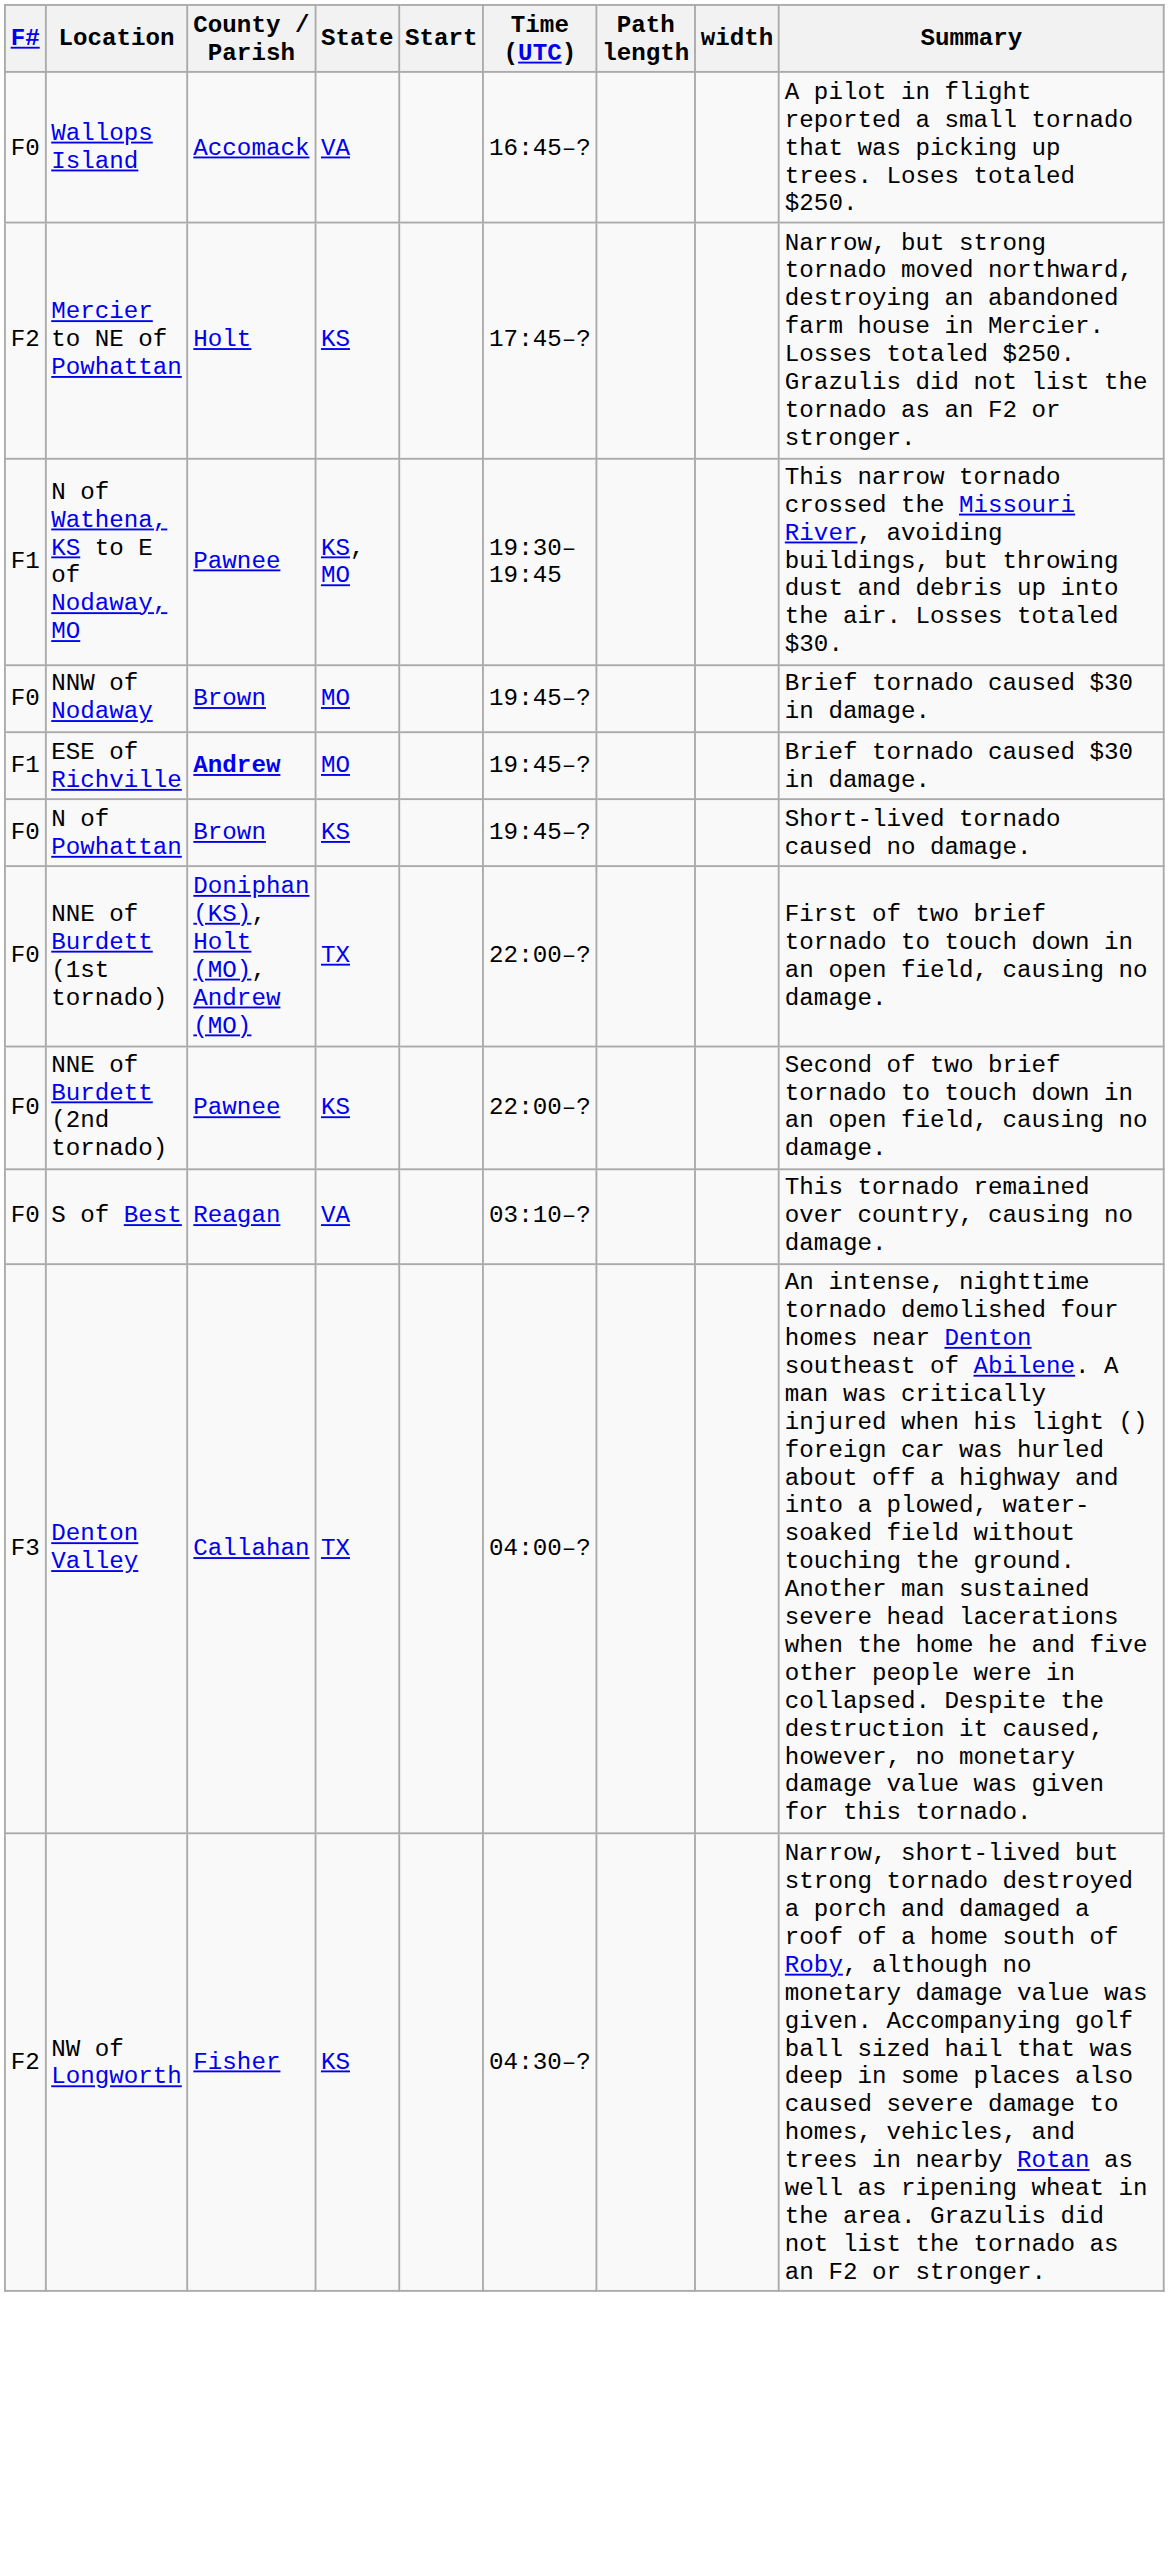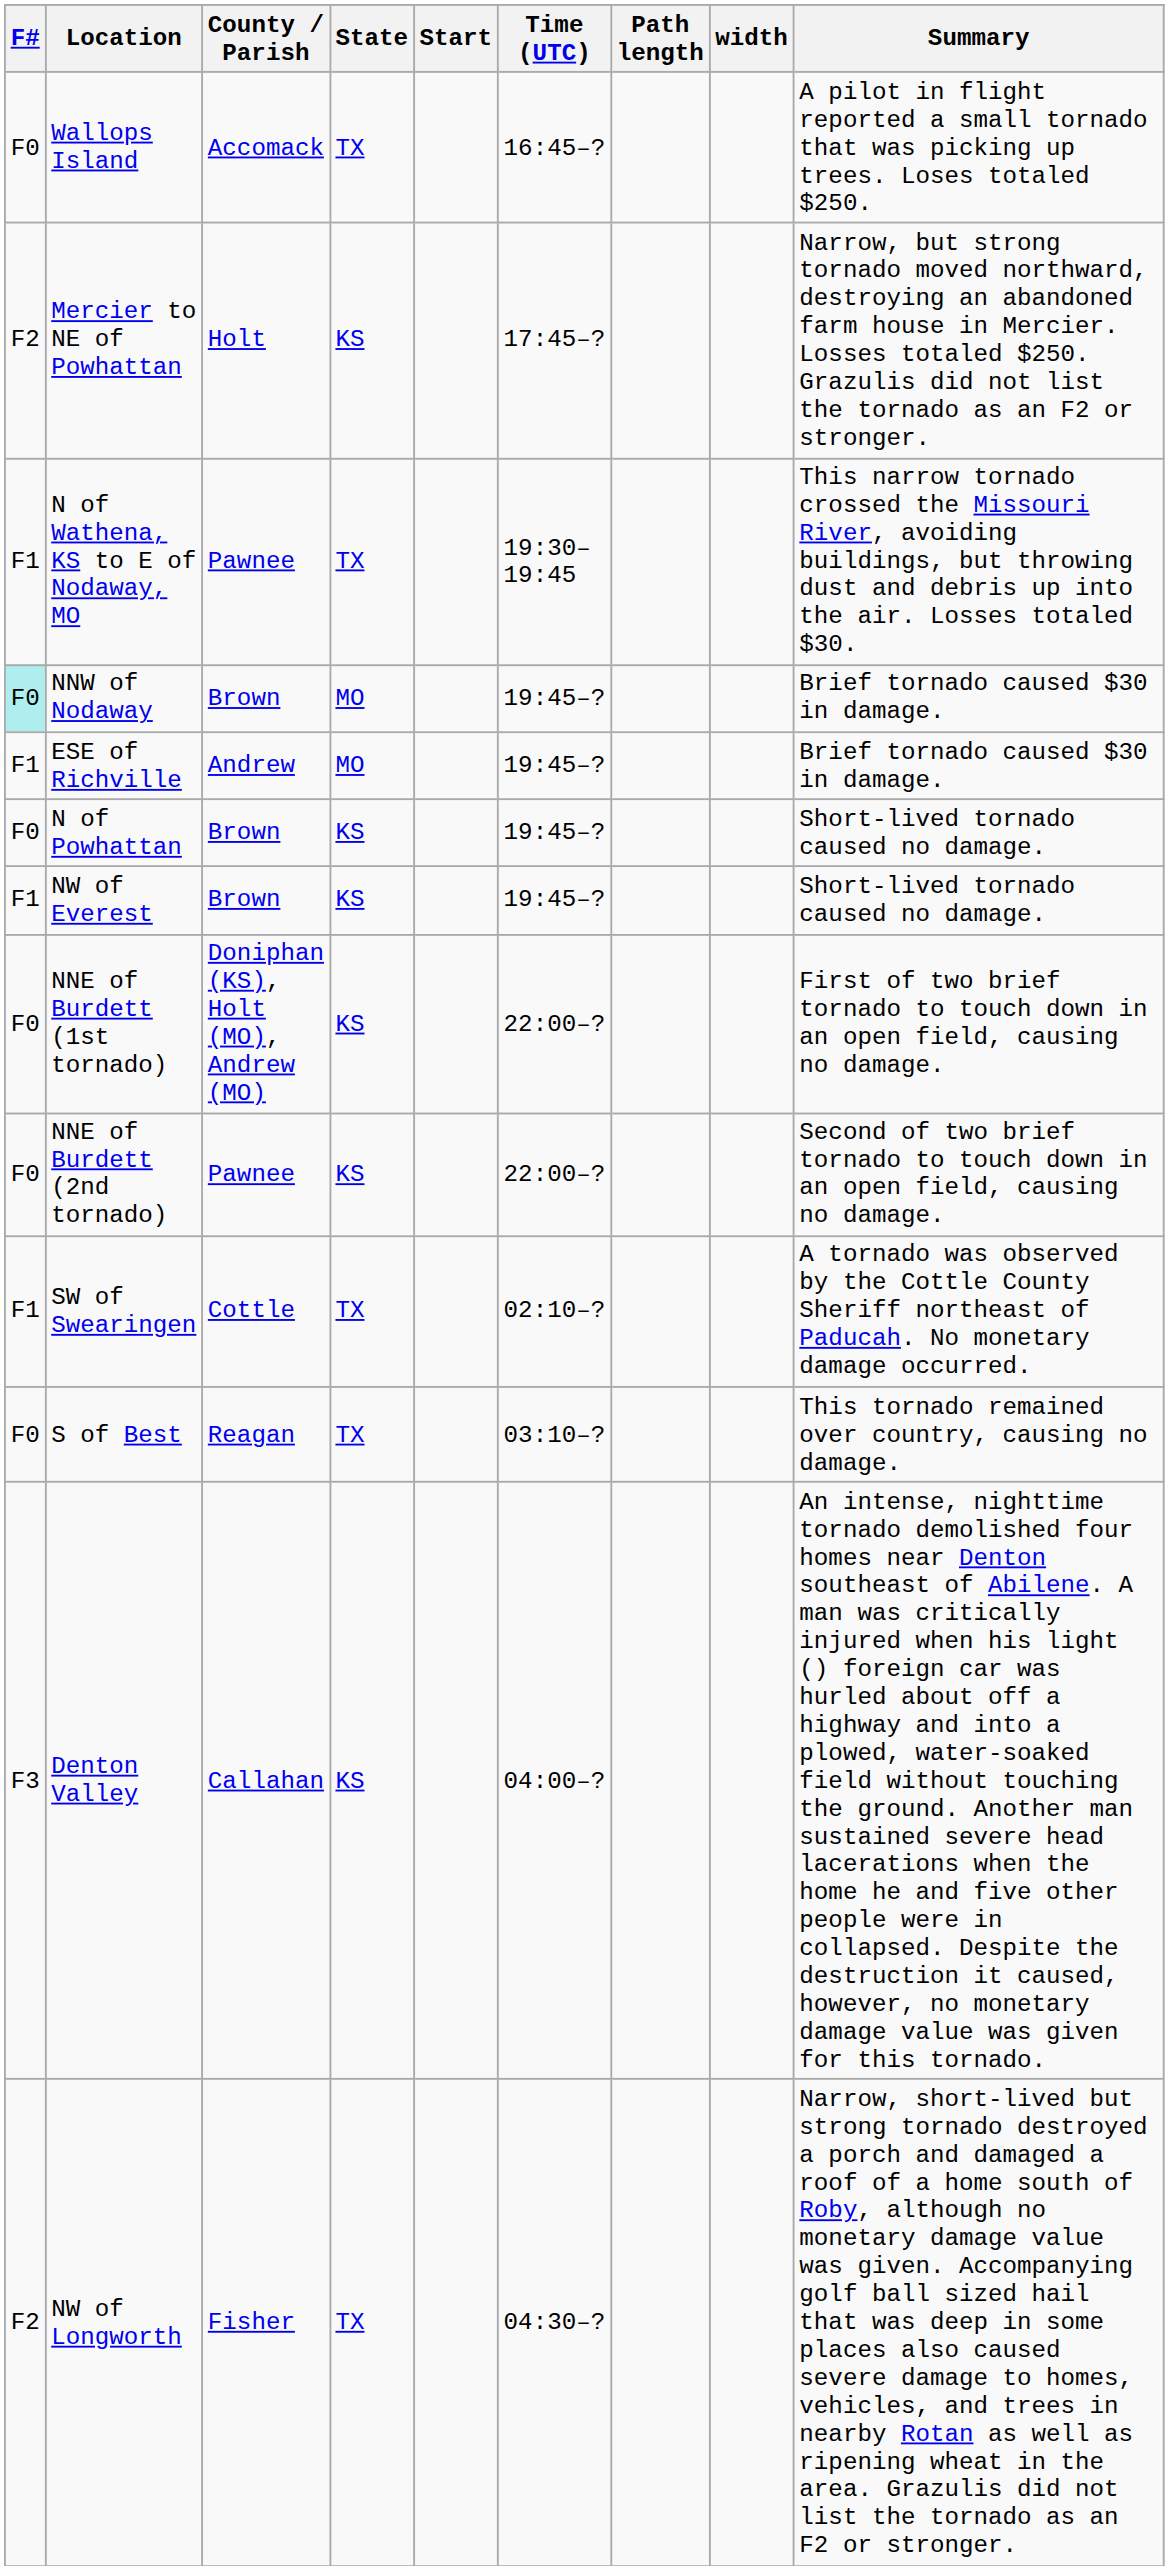(335, 148) VA -> (350, 148) TX
(343, 561) KS, MO -> (350, 561) TX
(25, 698) no background -> (25, 698) paleturquoise background
(237, 766) bold -> (251, 766) normal
+ row: (102, 900)
(335, 956) TX -> (350, 1023) KS
+ row: (124, 1312)
(335, 1216) VA -> (350, 1435) TX
(335, 1549) TX -> (350, 1781) KS
(335, 2062) KS -> (350, 2323) TX
